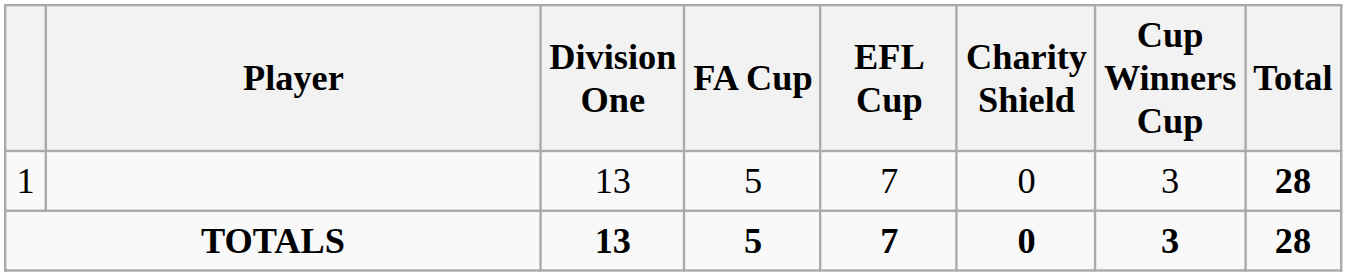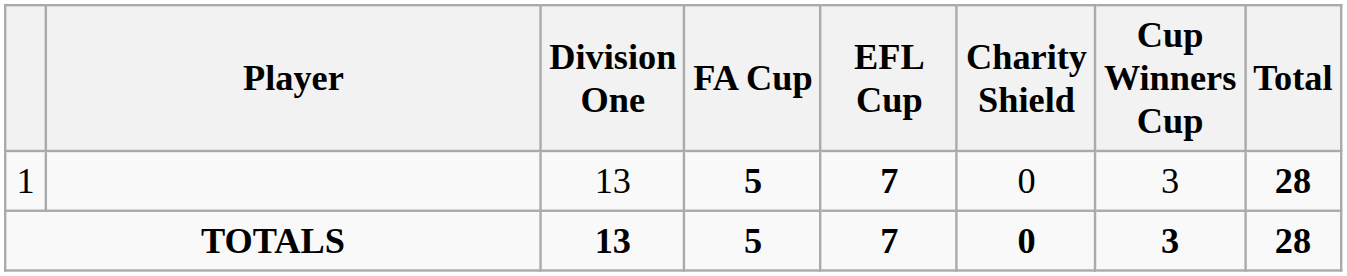(753, 180) normal -> (753, 180) bold
(889, 180) normal -> (889, 180) bold
